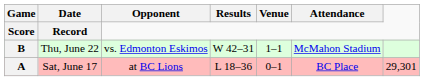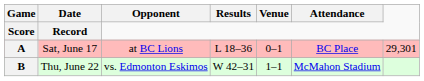rows swapped: (21, 66) <-> (21, 48)
